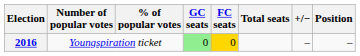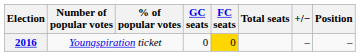(206, 42) lightgreen background -> (206, 42) no background
